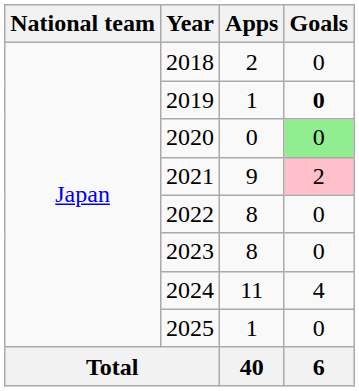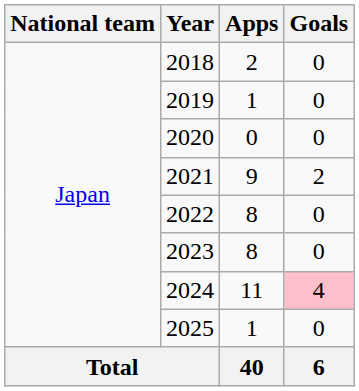(319, 99) bold -> (319, 99) normal
(319, 137) lightgreen background -> (319, 137) no background
(319, 175) pink background -> (319, 175) no background
(319, 289) no background -> (319, 289) pink background
